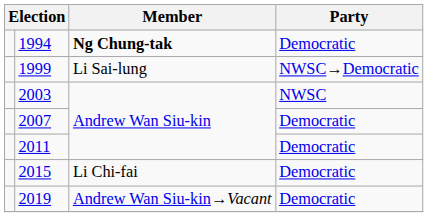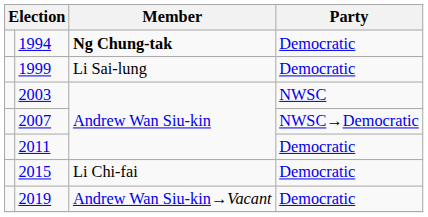(349, 69) NWSC→Democratic -> (317, 69) Democratic
(317, 120) Democratic -> (349, 120) NWSC→Democratic
